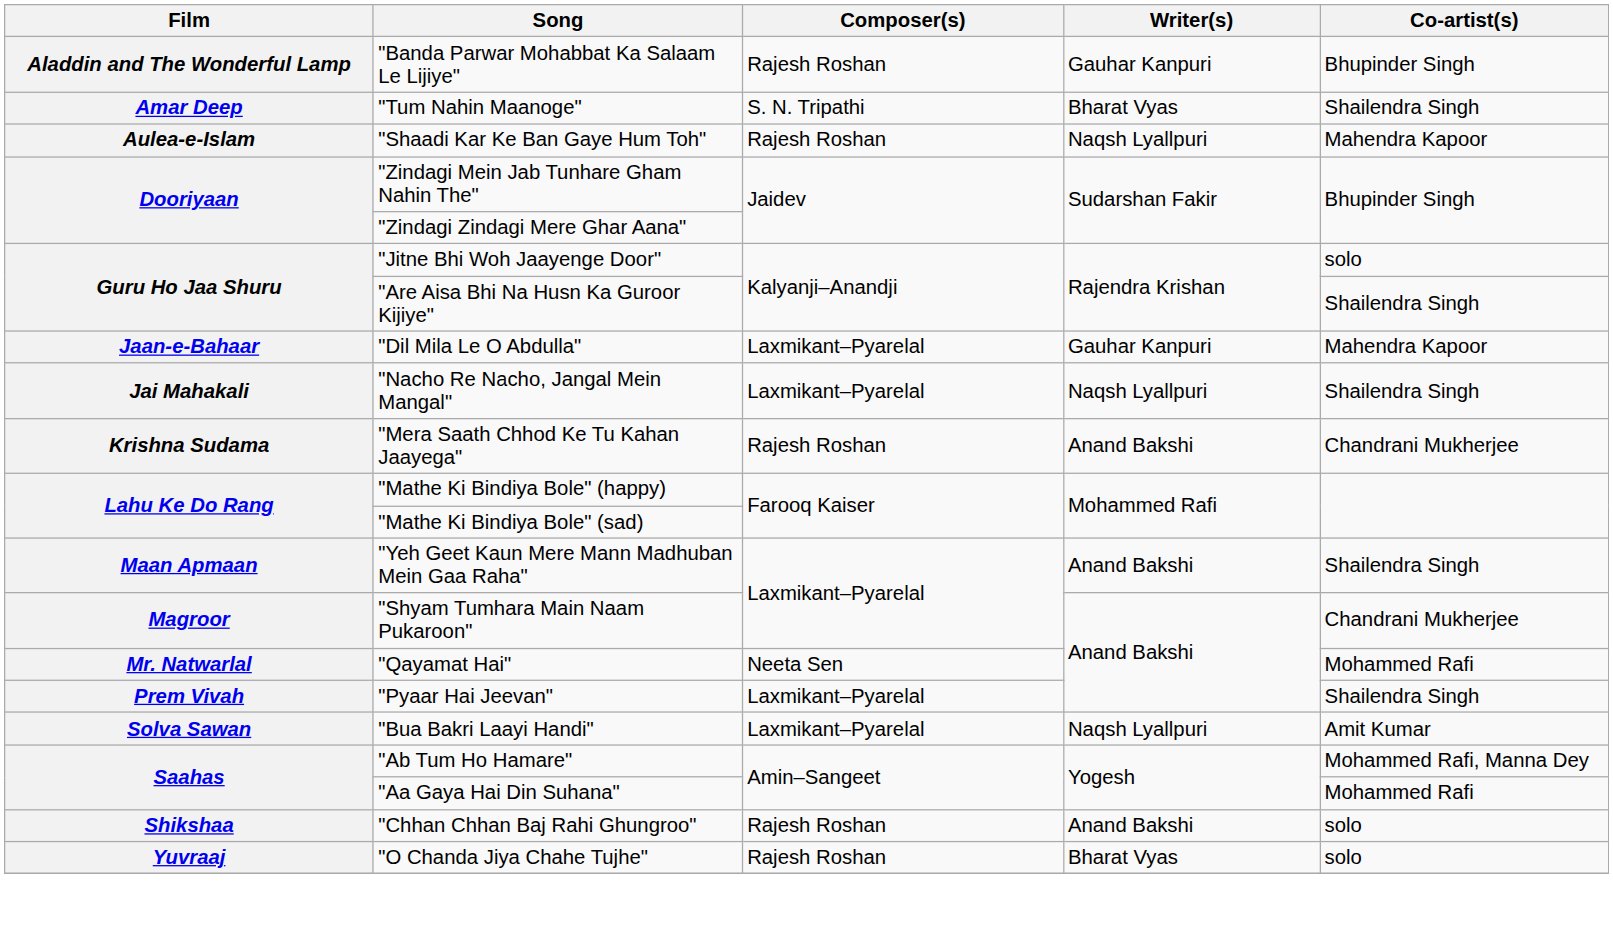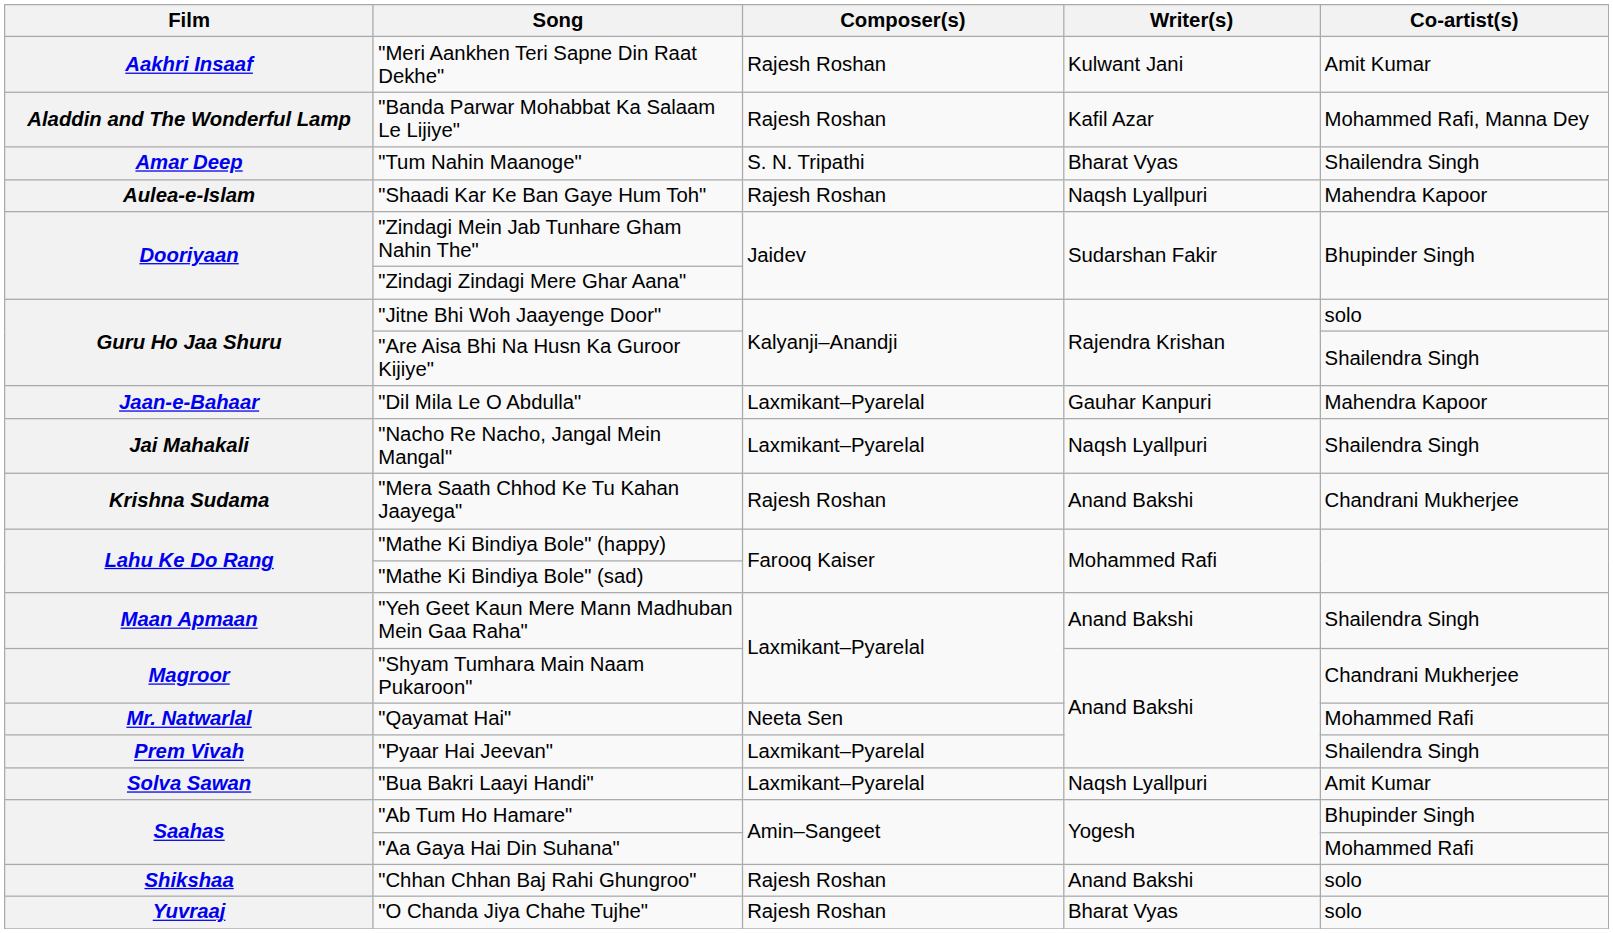+ row: (538, 64)
(1140, 64) Gauhar Kanpuri -> (1111, 119) Kafil Azar
(1400, 64) Bhupinder Singh -> (1457, 119) Mohammed Rafi, Manna Dey
(1457, 760) Mohammed Rafi, Manna Dey -> (1400, 815) Bhupinder Singh
